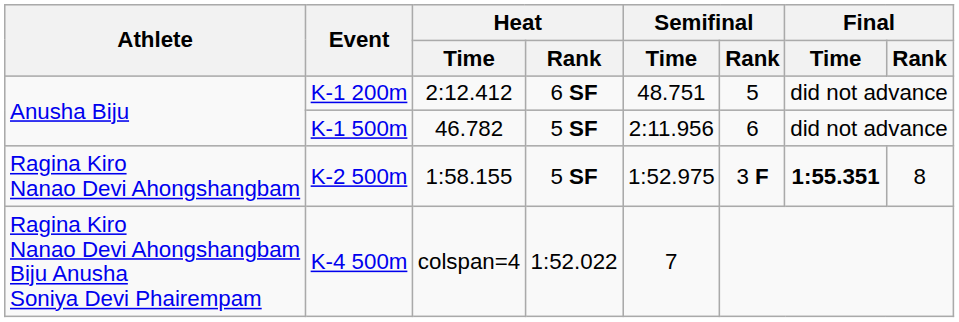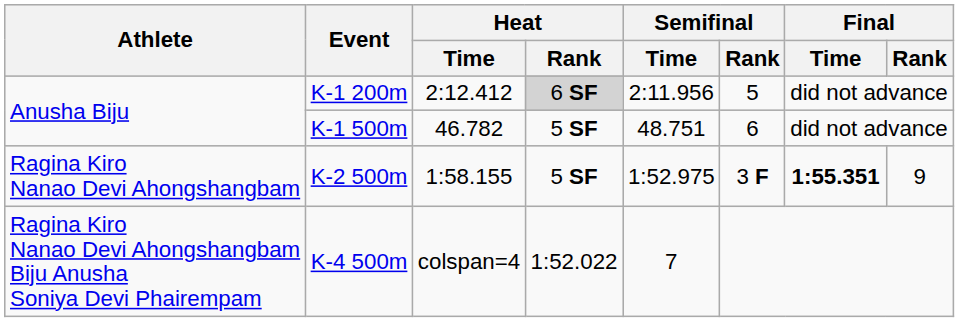(574, 93) no background -> (574, 93) lightgrey background
(671, 93) 48.751 -> (671, 93) 2:11.956
(671, 129) 2:11.956 -> (671, 129) 48.751
(920, 176) 8 -> (920, 176) 9
